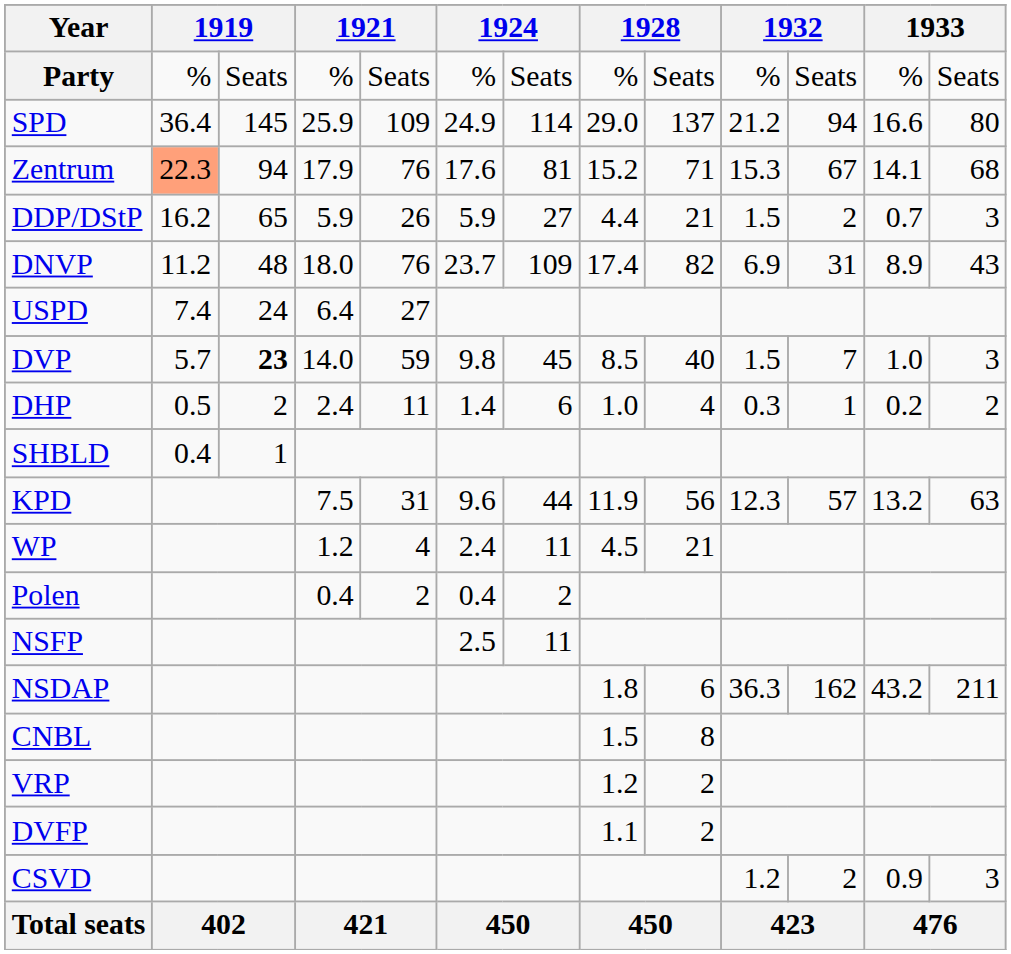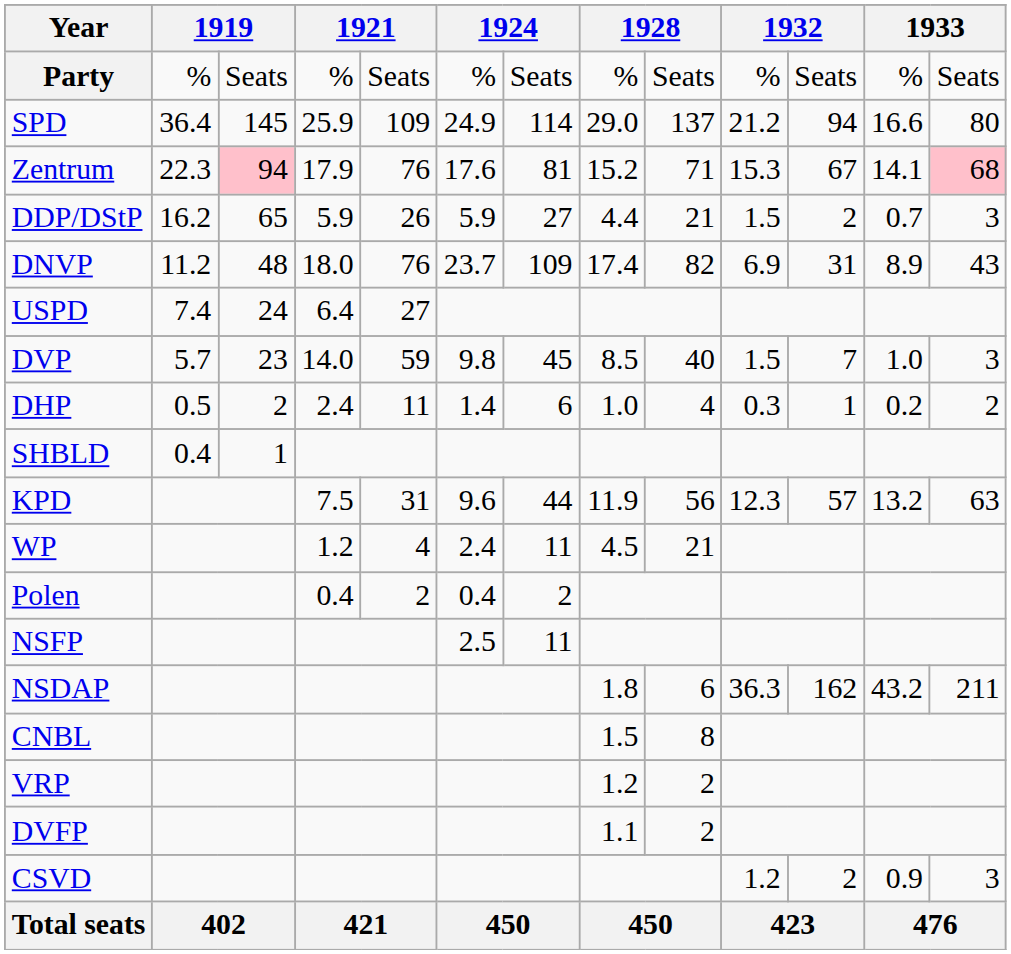(185, 169) lightsalmon background -> (185, 169) no background
(273, 169) no background -> (273, 169) pink background
(985, 169) no background -> (985, 169) pink background
(273, 358) bold -> (273, 358) normal
